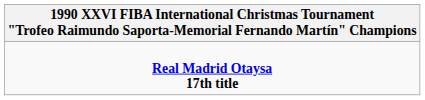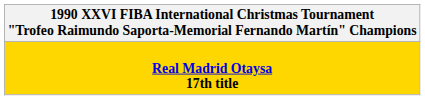(212, 75) no background -> (212, 75) gold background
